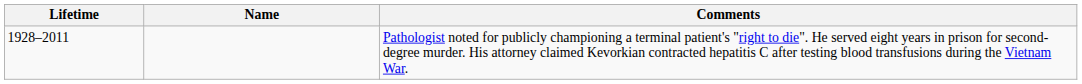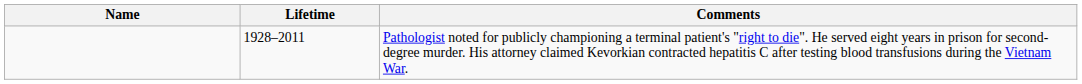columns swapped: (262, 15) <-> (74, 15)
